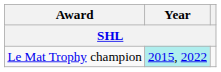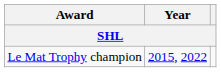(177, 56) paleturquoise background -> (177, 56) no background
